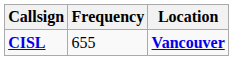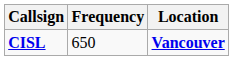(84, 42) 655 -> (84, 42) 650
